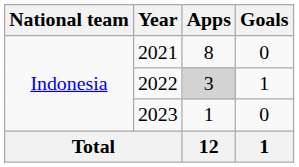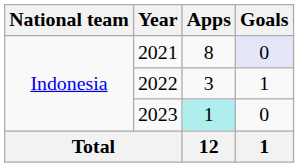(264, 51) no background -> (264, 51) lavender background
(209, 83) lightgrey background -> (209, 83) no background
(209, 114) no background -> (209, 114) paleturquoise background
